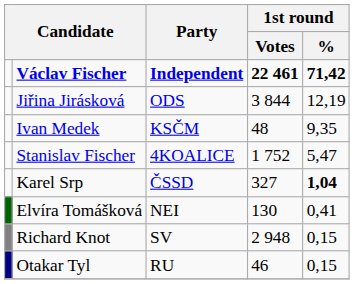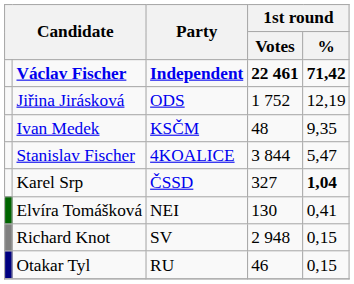(271, 100) 3 844 -> (271, 100) 1 752
(271, 155) 1 752 -> (271, 155) 3 844
